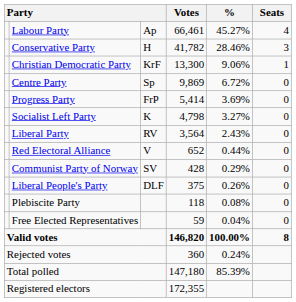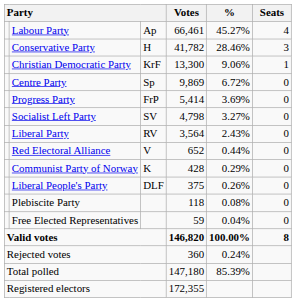(147, 116) K -> (150, 116) SV
(150, 168) SV -> (147, 168) K
